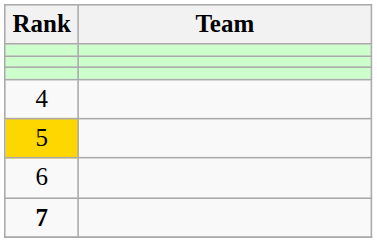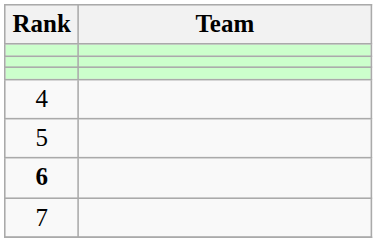(42, 137) gold background -> (42, 137) no background
(42, 177) normal -> (42, 177) bold
(42, 217) bold -> (42, 217) normal
